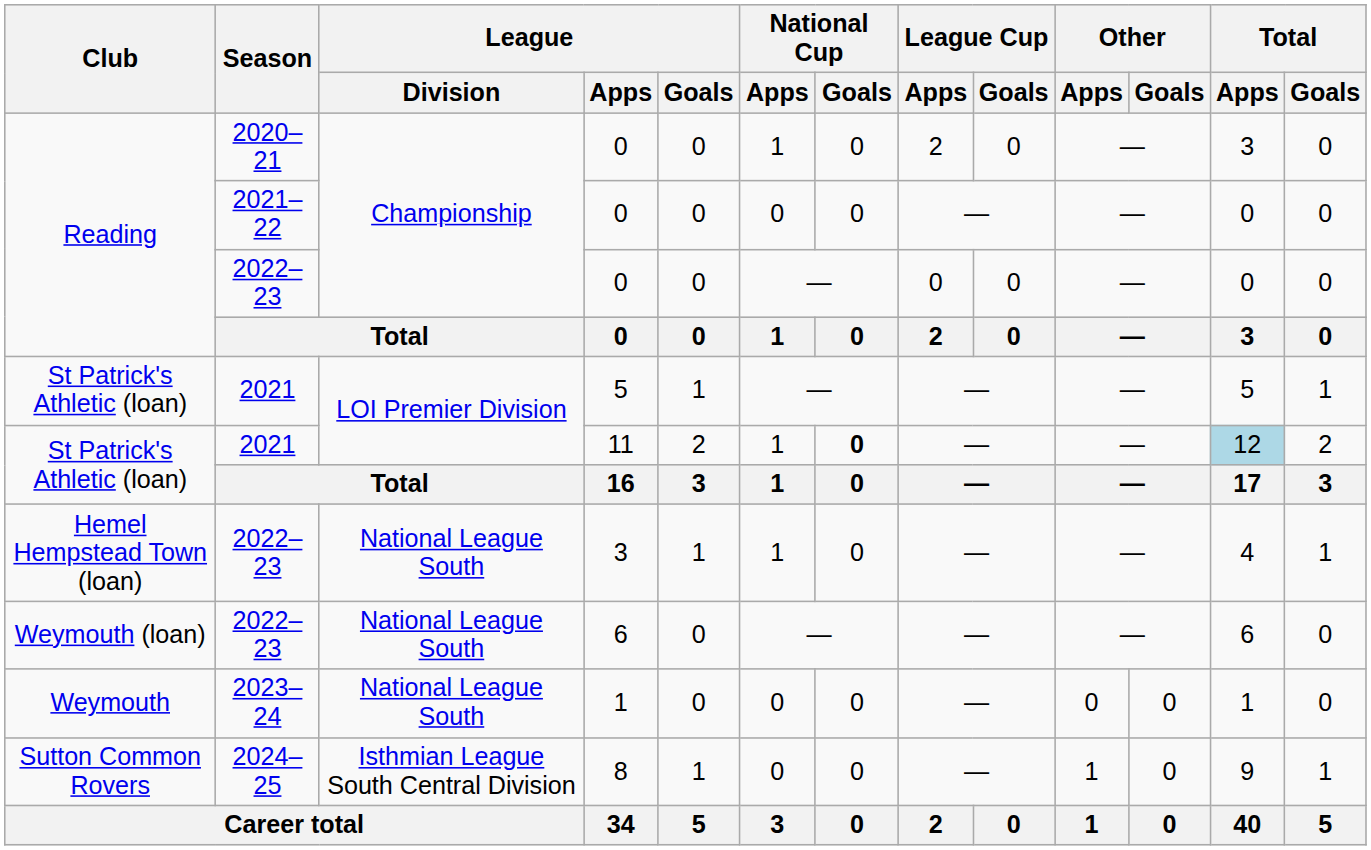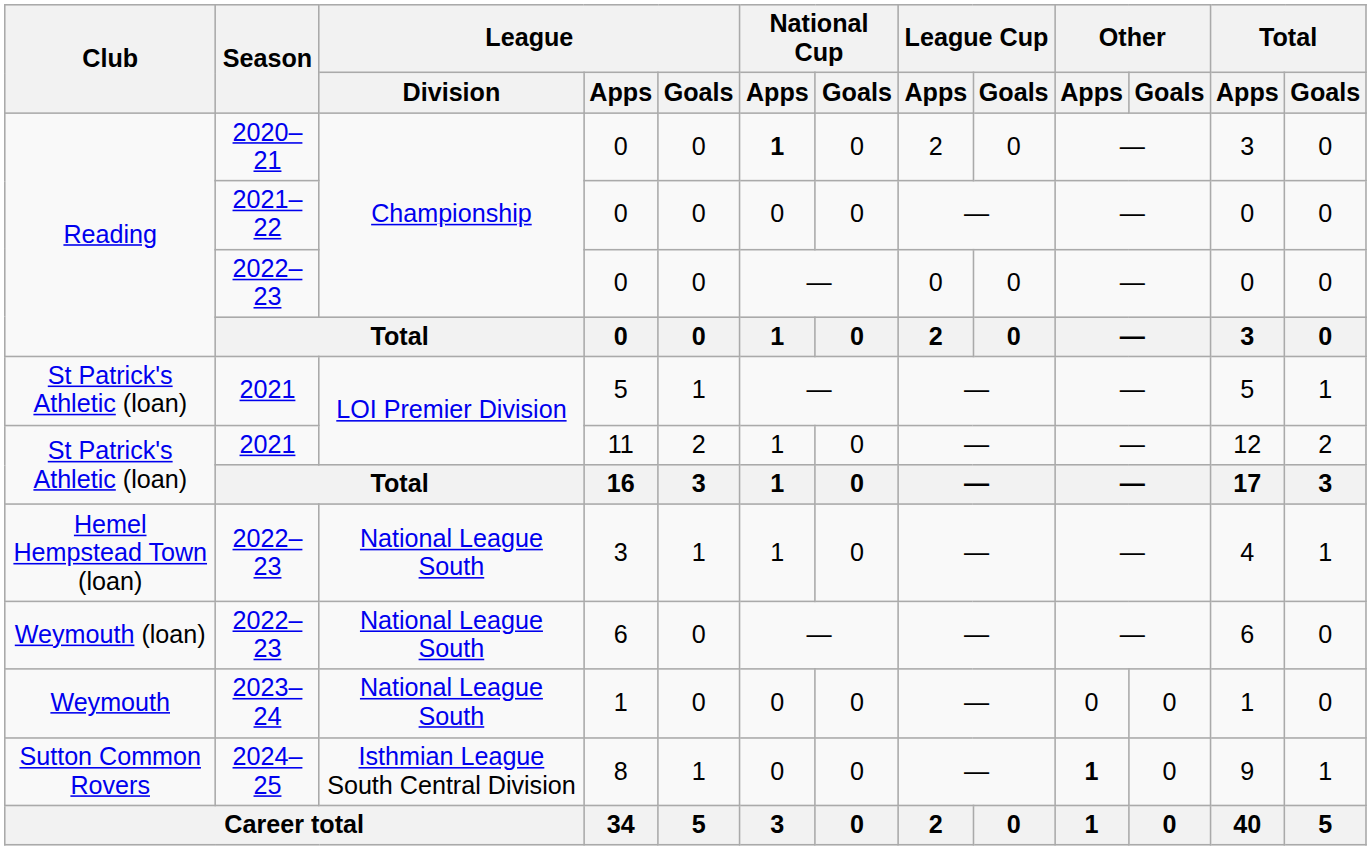(777, 146) normal -> (777, 146) bold
(857, 444) bold -> (857, 444) normal
(1247, 444) lightblue background -> (1247, 444) no background
(1092, 770) normal -> (1092, 770) bold
